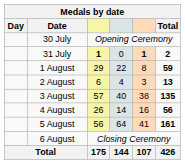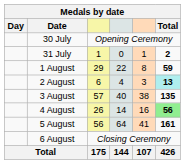(98, 54) bold -> (98, 54) normal
(144, 54) bold -> (144, 54) normal
(168, 82) no background -> (168, 82) paleturquoise background
(168, 110) no background -> (168, 110) lightgreen background
